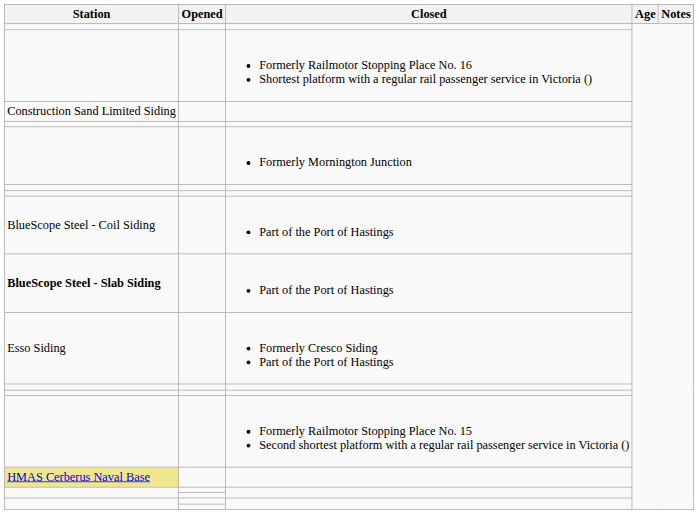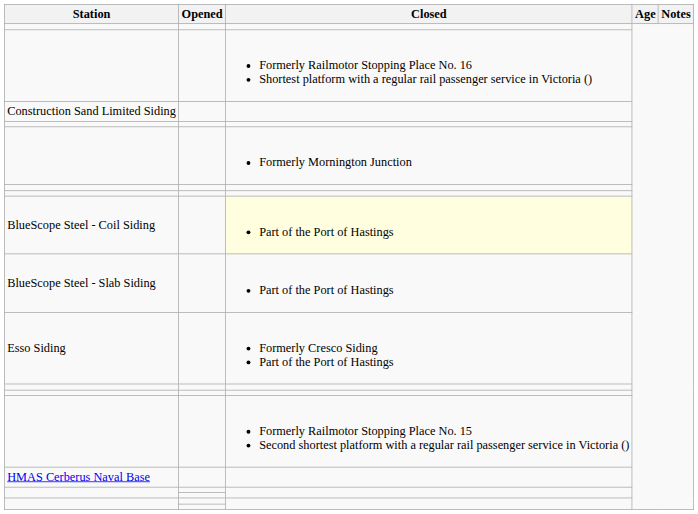(429, 232) no background -> (429, 232) lightyellow background
(84, 283) bold -> (81, 283) normal
(79, 477) khaki background -> (79, 477) no background
